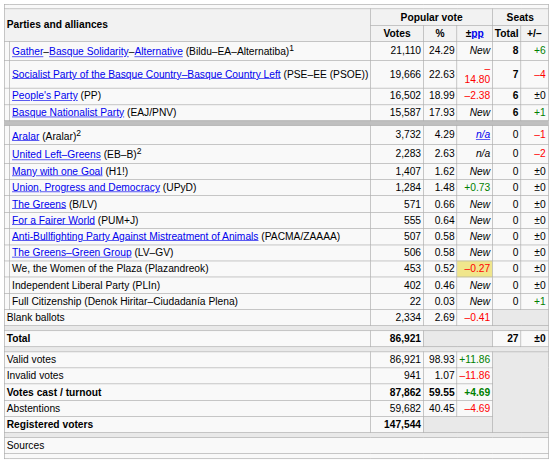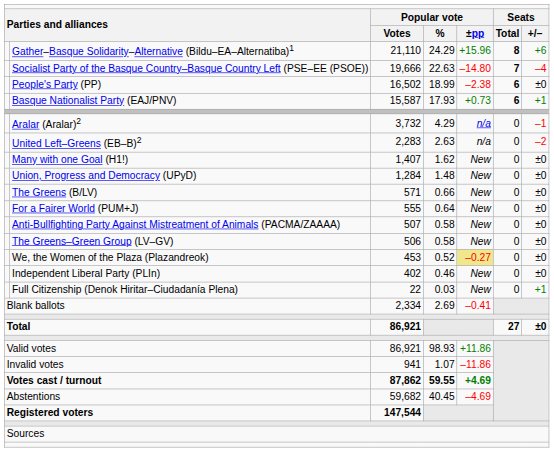(480, 51) New -> (475, 51) +15.96
(480, 112) New -> (478, 101) +0.73
(477, 188) +0.73 -> (481, 176) New
